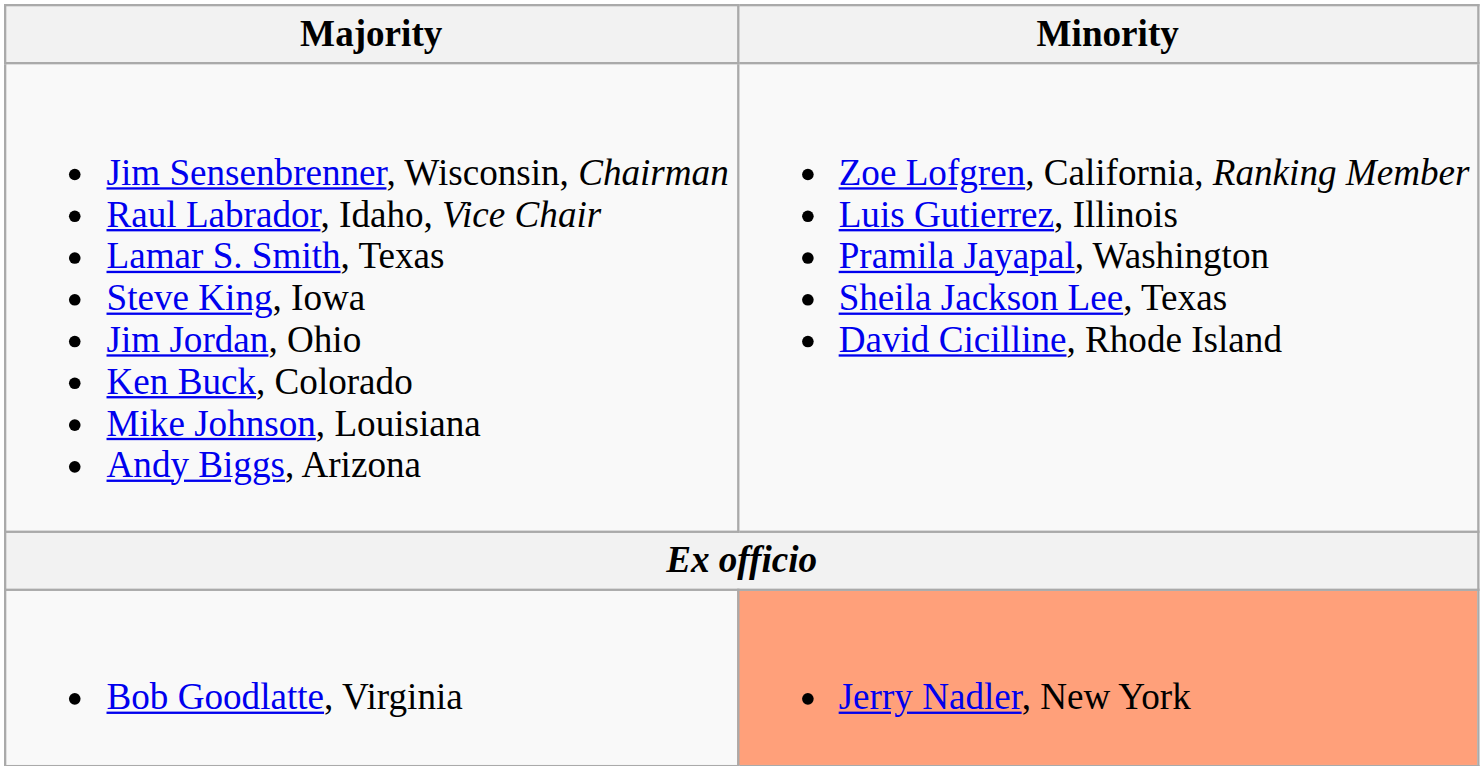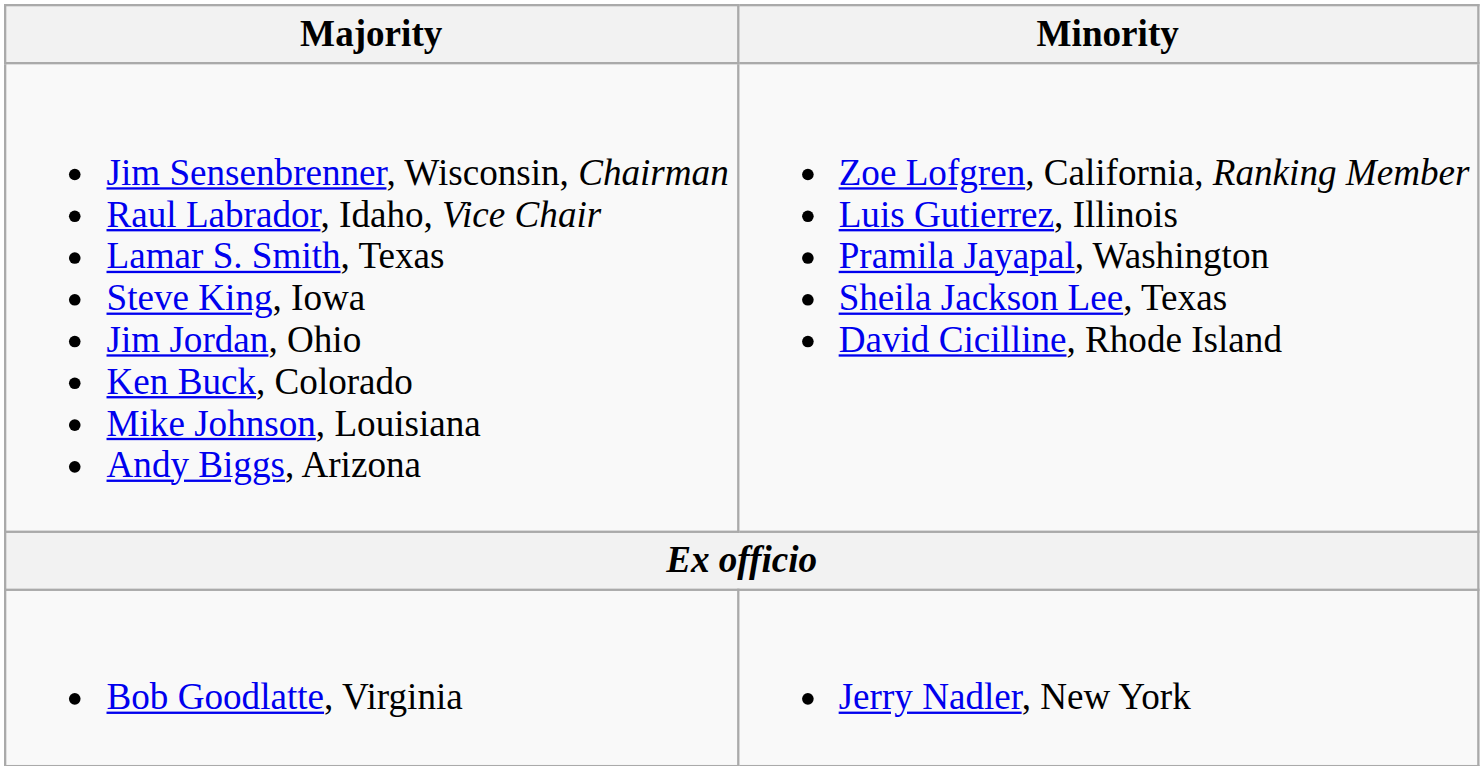(1108, 698) lightsalmon background -> (1108, 698) no background
